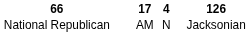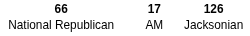- column: (166, 9)
